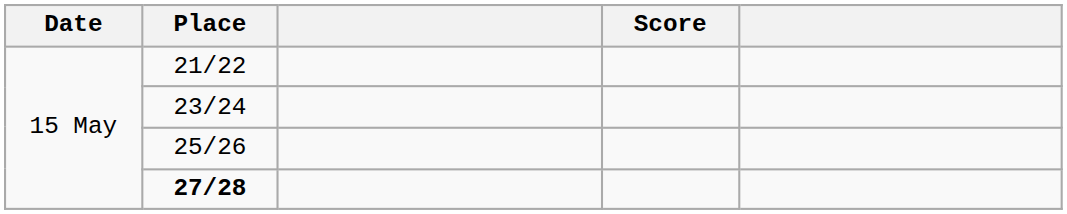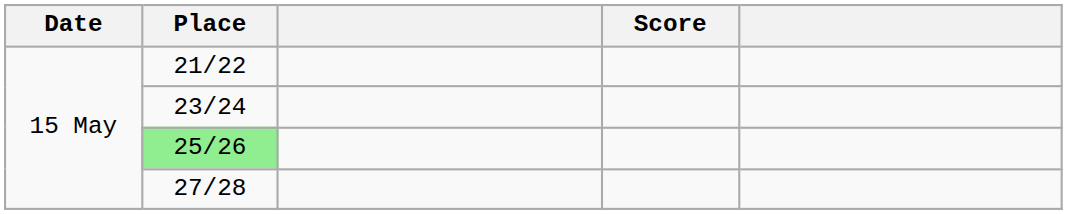(210, 148) no background -> (210, 148) lightgreen background
(210, 189) bold -> (210, 189) normal
